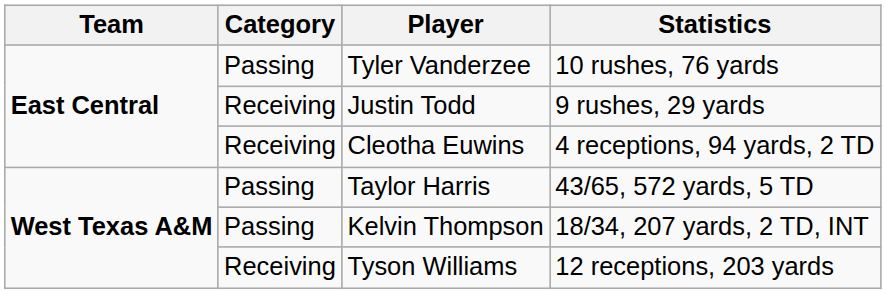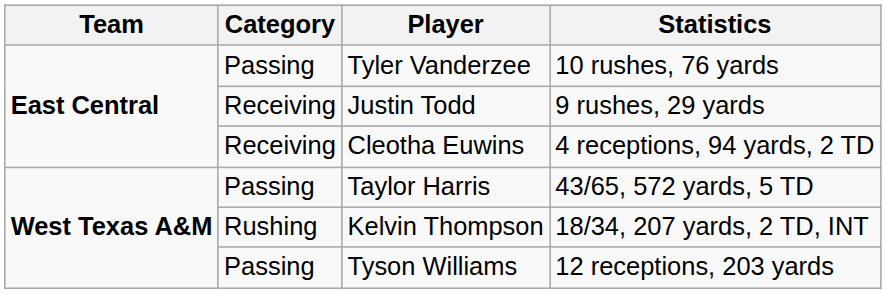(269, 226) Passing -> (271, 226) Rushing
(280, 267) Receiving -> (269, 267) Passing
